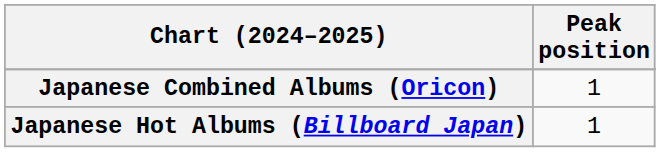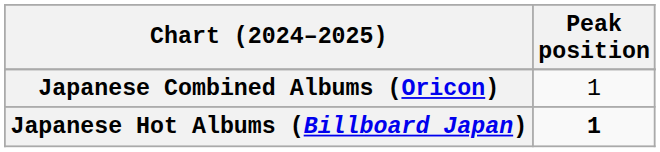(594, 127) normal -> (594, 127) bold
